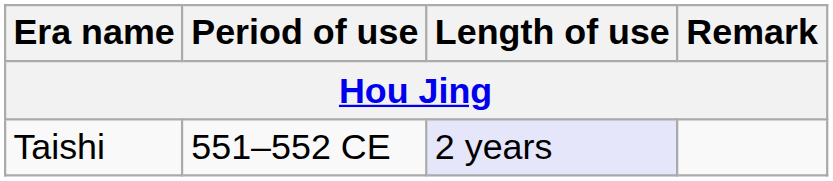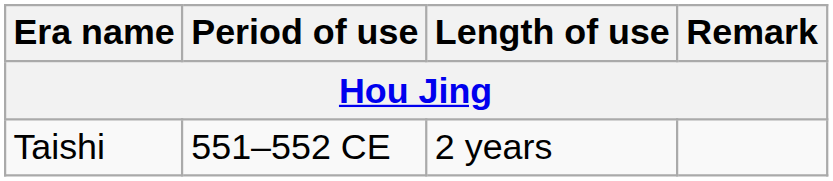(494, 146) lavender background -> (494, 146) no background
